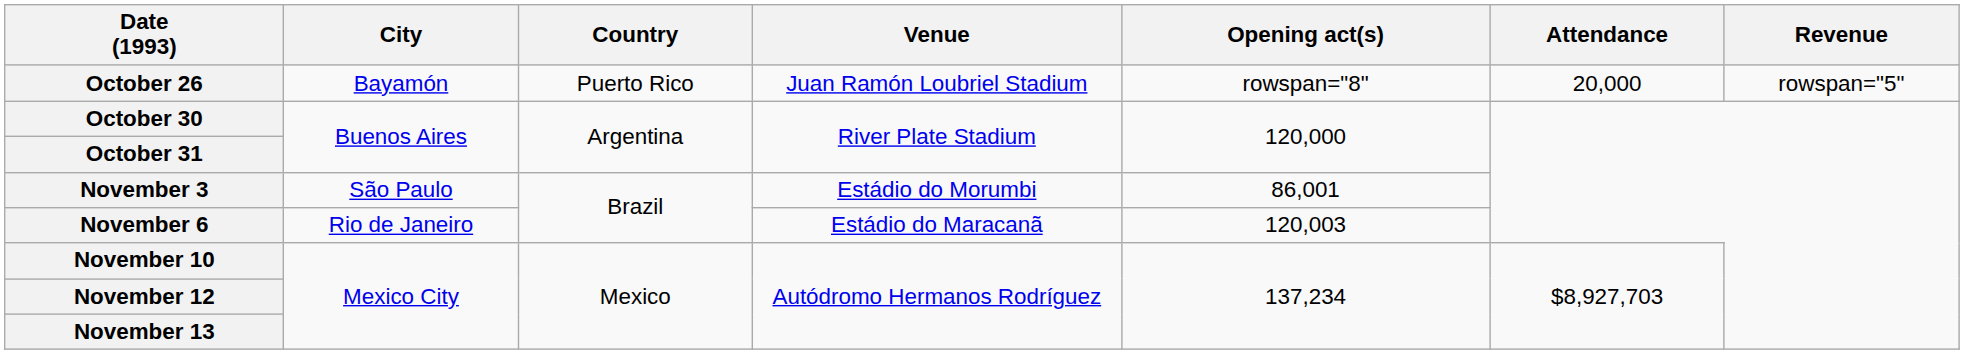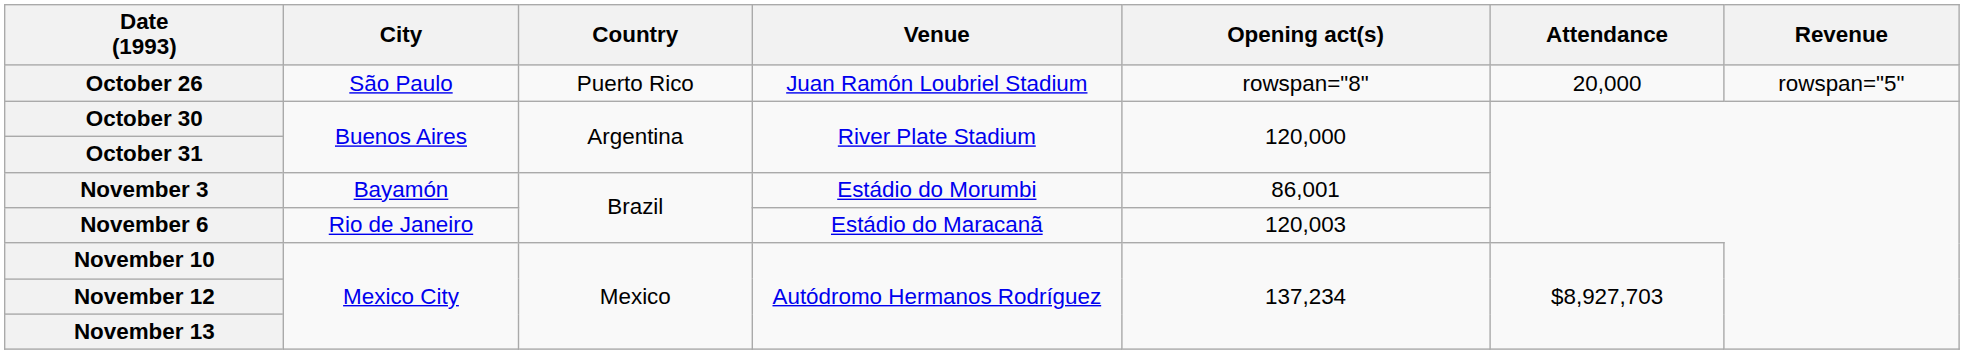(401, 82) Bayamón -> (401, 82) São Paulo
(401, 189) São Paulo -> (401, 189) Bayamón
